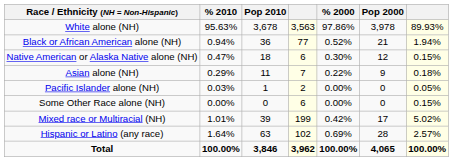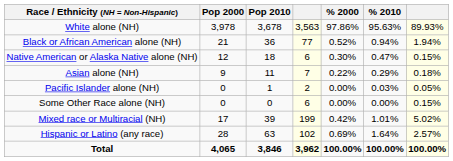columns swapped: (383, 12) <-> (221, 12)
